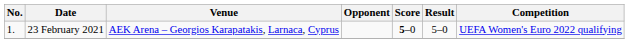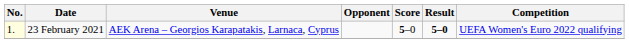(11, 30) no background -> (11, 30) lightyellow background
(440, 30) normal -> (440, 30) bold
